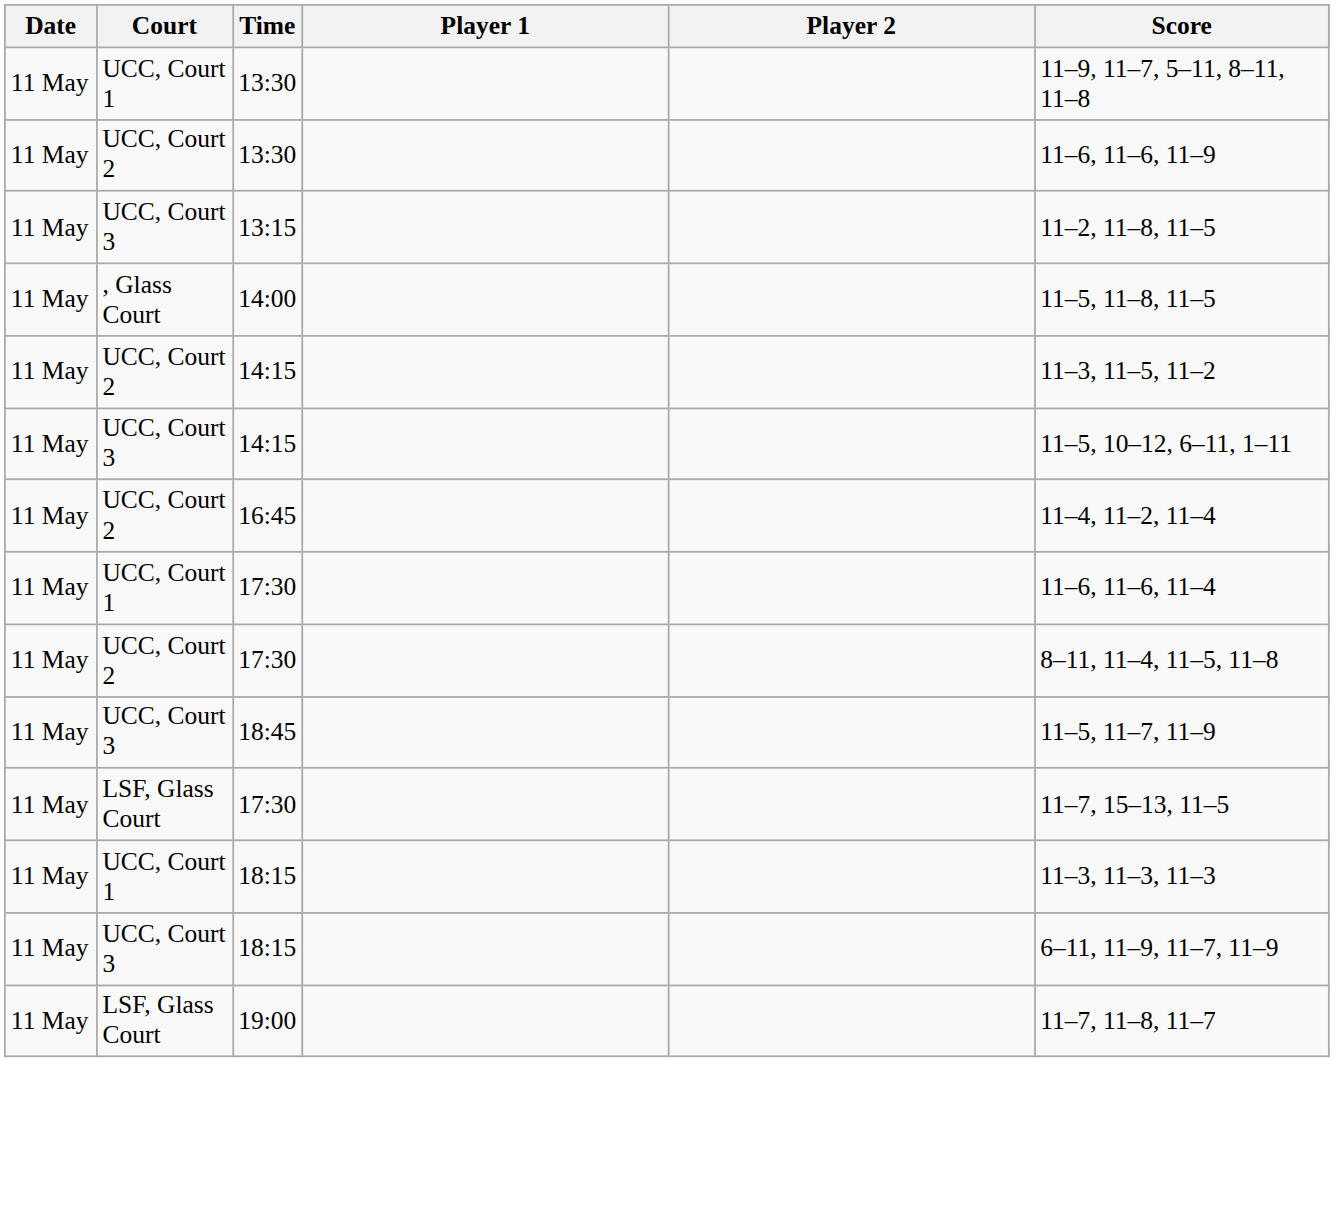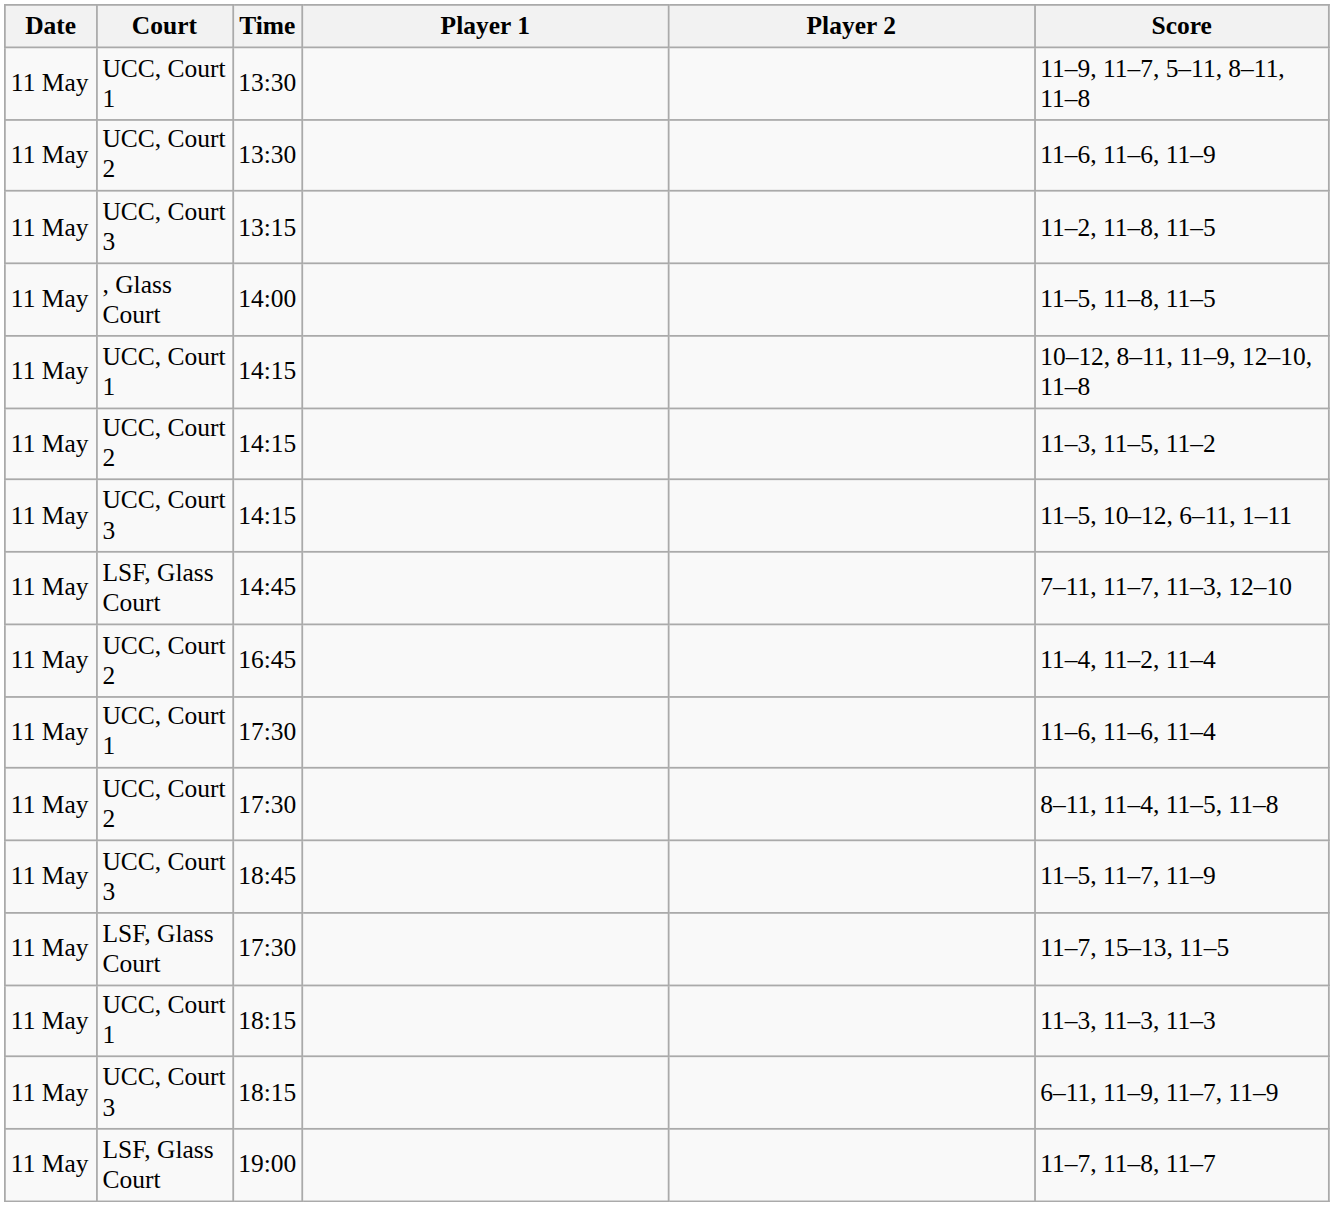+ row: (164, 371)
+ row: (158, 587)
